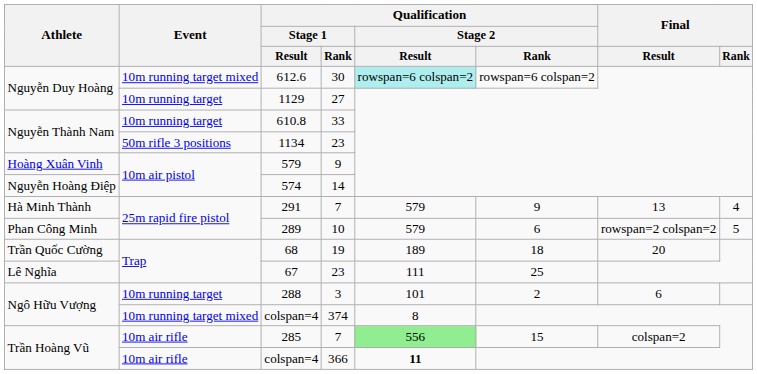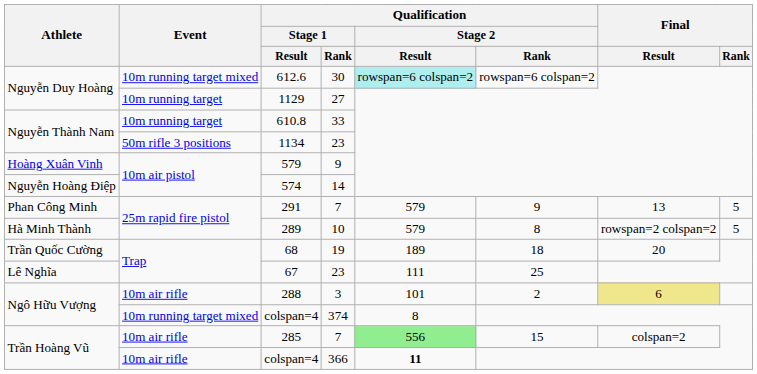(49, 207) Hà Minh Thành -> (52, 207) Phan Công Minh
(736, 207) 4 -> (736, 207) 5
(52, 229) Phan Công Minh -> (49, 229) Hà Minh Thành
(537, 229) 6 -> (537, 229) 8
(172, 294) 10m running target -> (155, 294) 10m air rifle
(659, 294) no background -> (659, 294) khaki background
